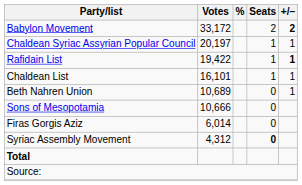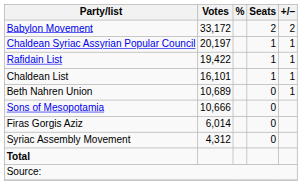(292, 28) bold -> (292, 28) normal
(292, 60) bold -> (292, 60) normal
(273, 140) bold -> (273, 140) normal
